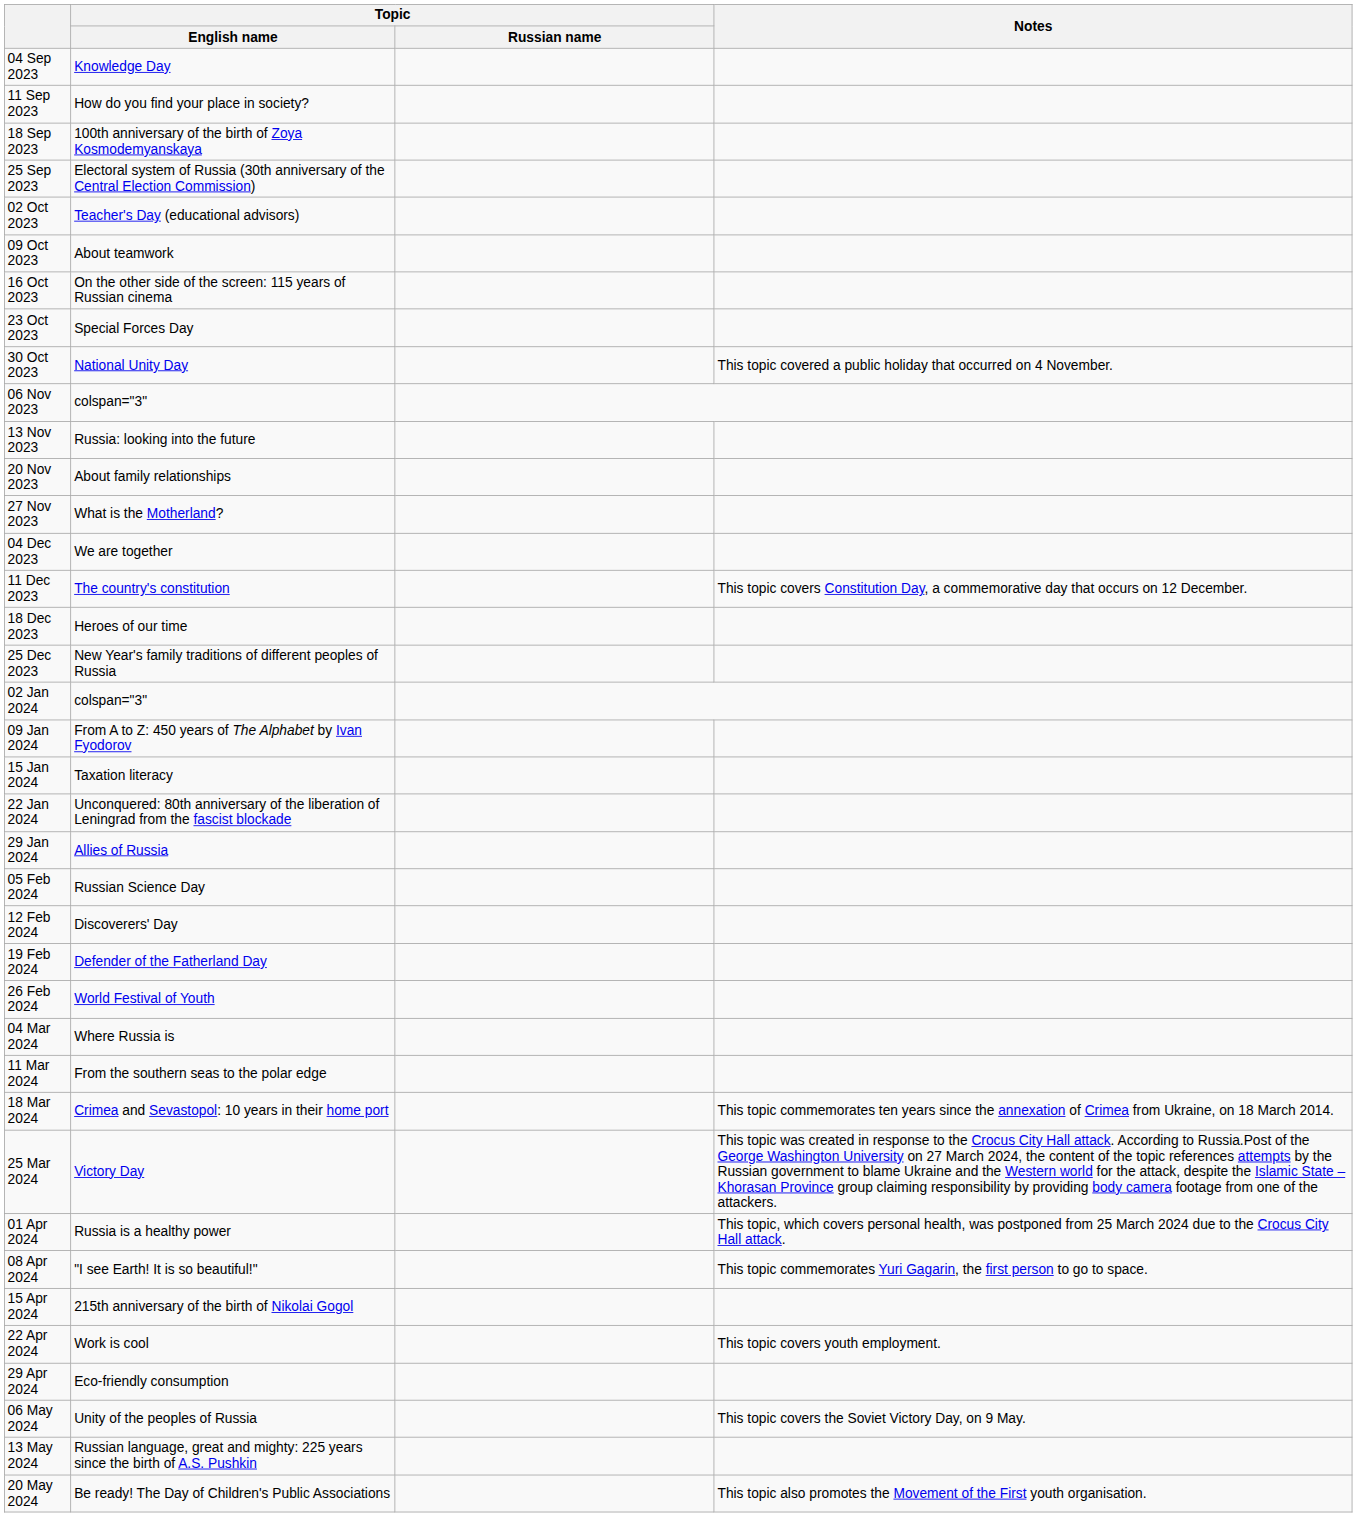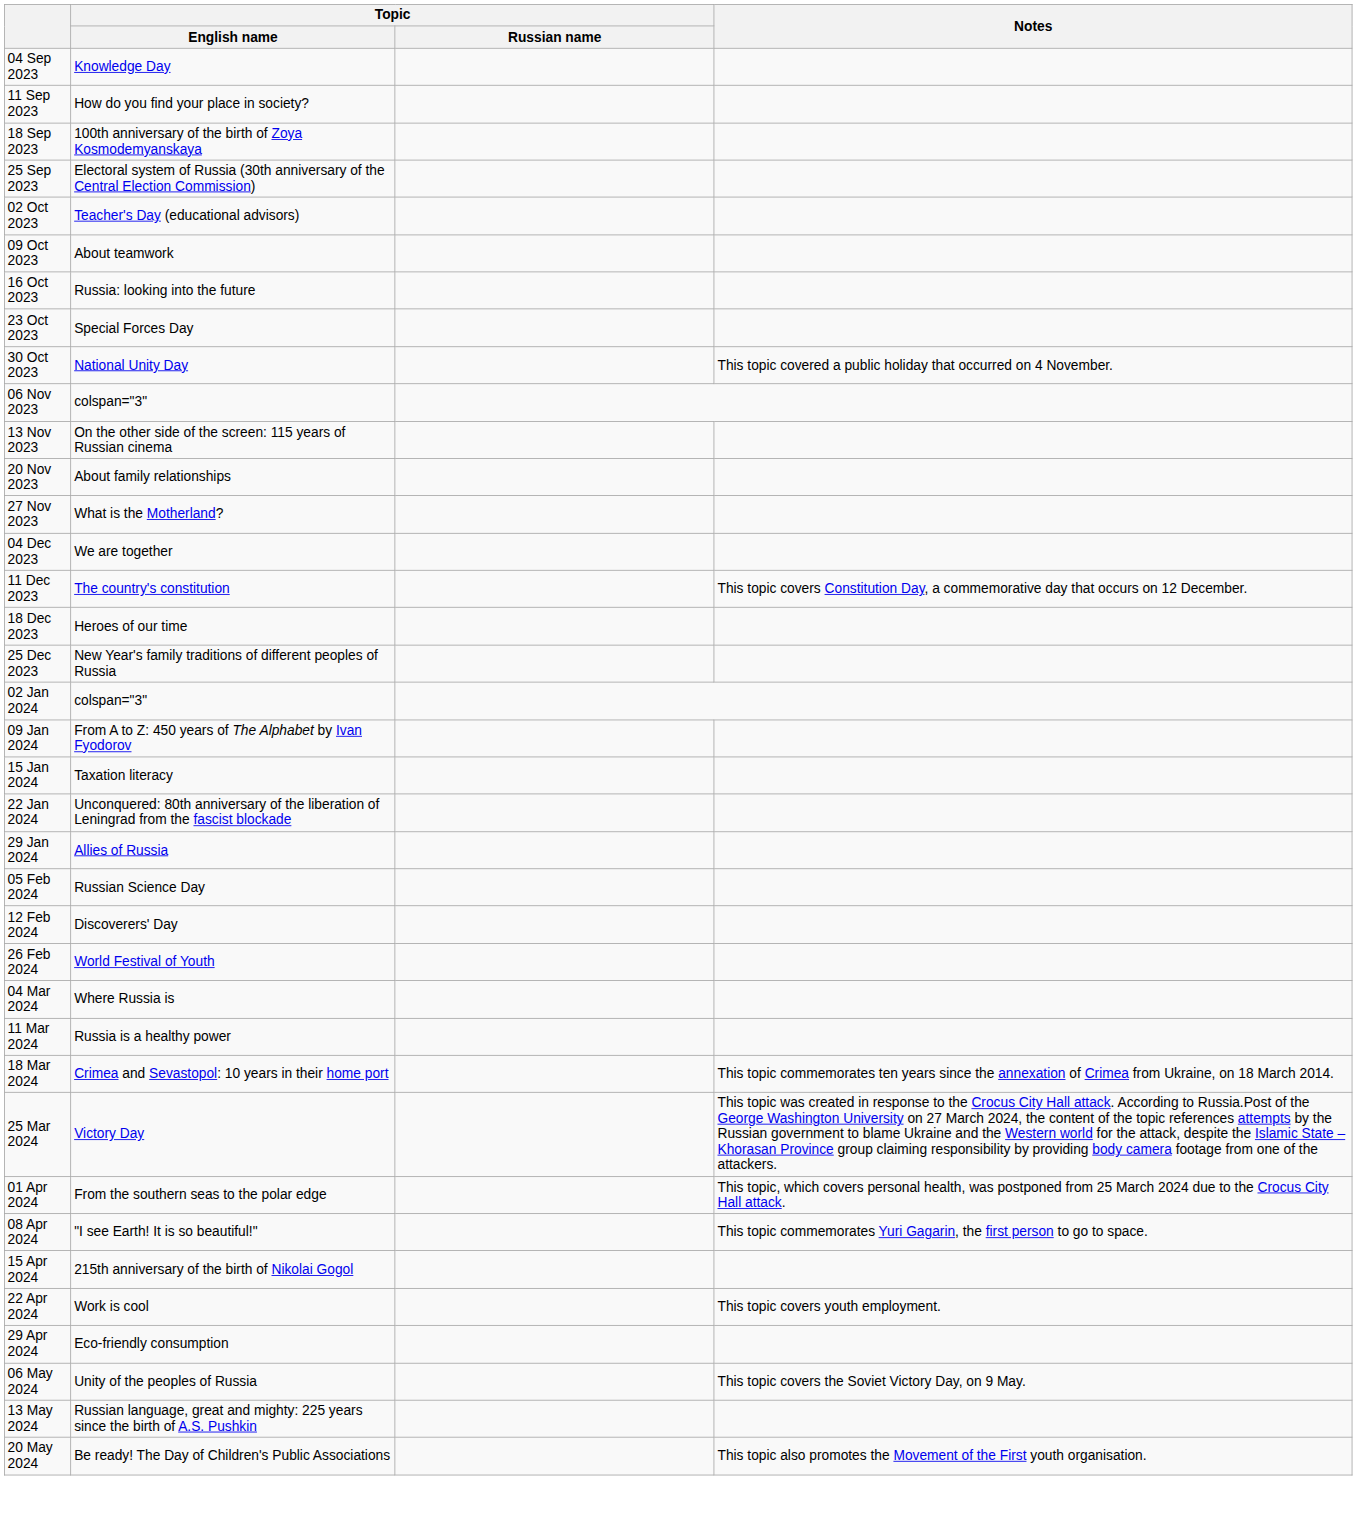(210, 290) On the other side of the screen: 115 years of Russian cinema -> (165, 290) Russia: looking into the future
(165, 439) Russia: looking into the future -> (210, 439) On the other side of the screen: 115 years of Russian cinema
- row: (29, 962)
(200, 1073) From the southern seas to the polar edge -> (153, 1036) Russia is a healthy power
(153, 1232) Russia is a healthy power -> (200, 1195) From the southern seas to the polar edge
